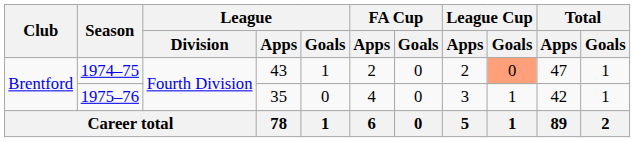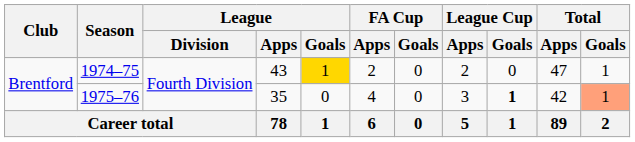(325, 70) no background -> (325, 70) gold background
(512, 70) lightsalmon background -> (512, 70) no background
(512, 96) normal -> (512, 96) bold
(605, 96) no background -> (605, 96) lightsalmon background
